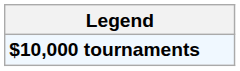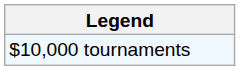(105, 50) bold -> (100, 50) normal
